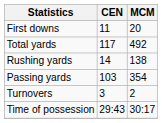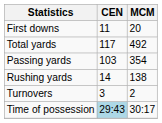rows swapped: (39, 61) <-> (39, 77)
(112, 110) no background -> (112, 110) lightblue background
